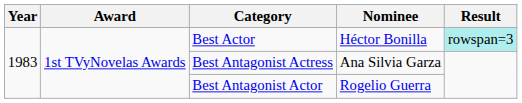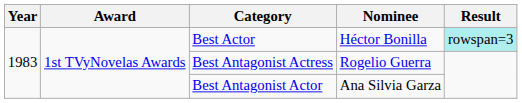(390, 62) Ana Silvia Garza -> (385, 62) Rogelio Guerra
(385, 86) Rogelio Guerra -> (390, 86) Ana Silvia Garza
